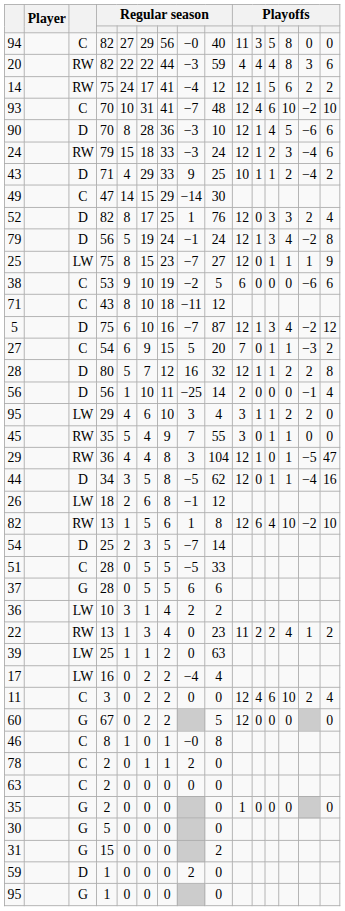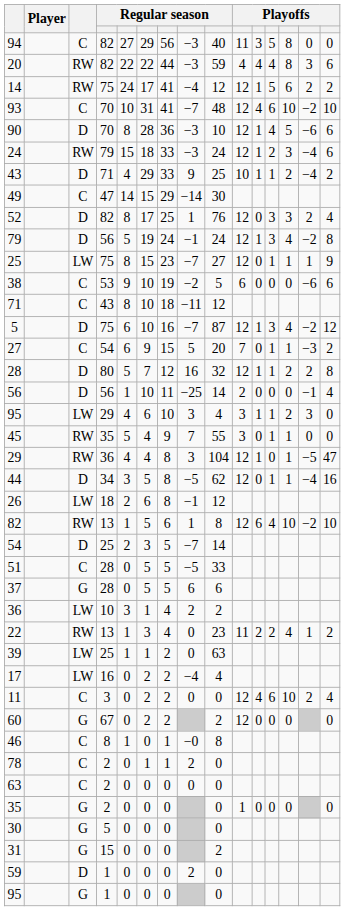(191, 43) −0 -> (191, 43) −3
(309, 414) 2 -> (309, 414) 3
(219, 720) 5 -> (219, 720) 2
